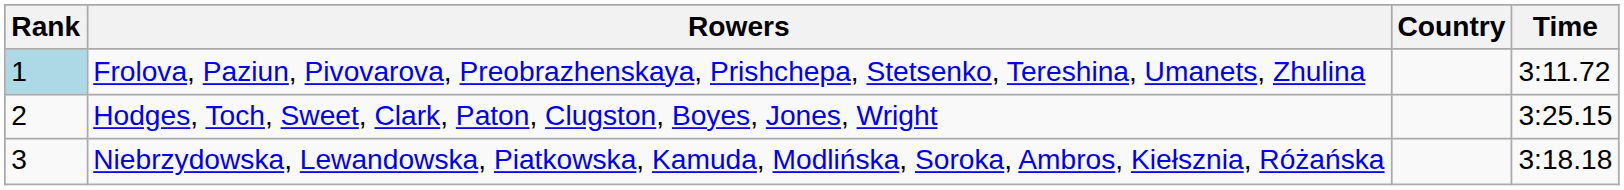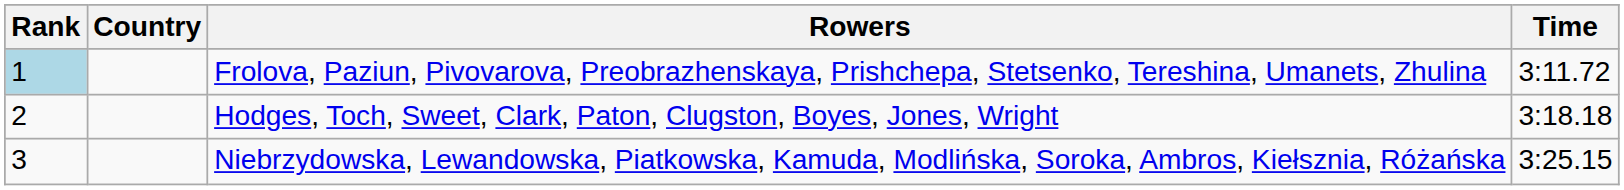columns swapped: (739, 26) <-> (1451, 26)
(1565, 116) 3:25.15 -> (1565, 116) 3:18.18
(1565, 160) 3:18.18 -> (1565, 160) 3:25.15
